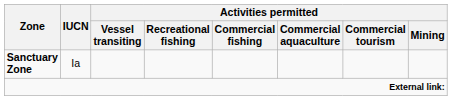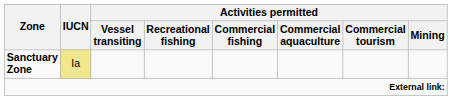(76, 64) no background -> (76, 64) khaki background
